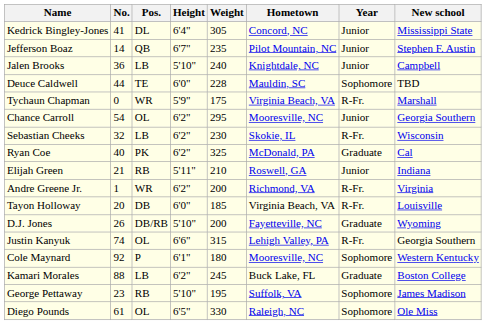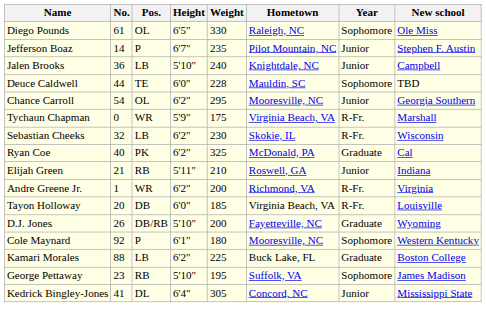rows swapped: (58, 30) <-> (38, 310)
(142, 48) QB -> (138, 48) P
rows swapped: (40, 118) <-> (48, 100)
- row: (39, 240)
(218, 275) 245 -> (218, 258) 225
